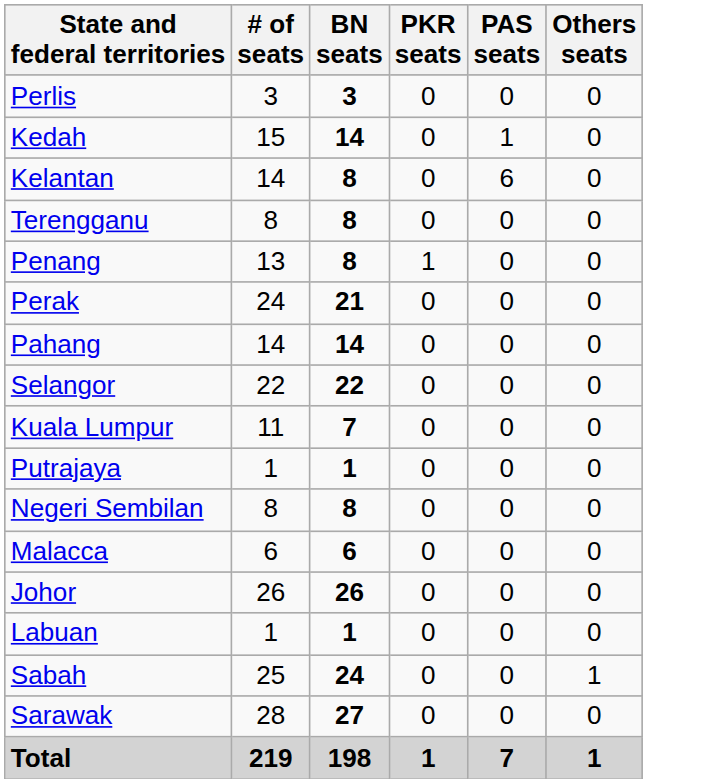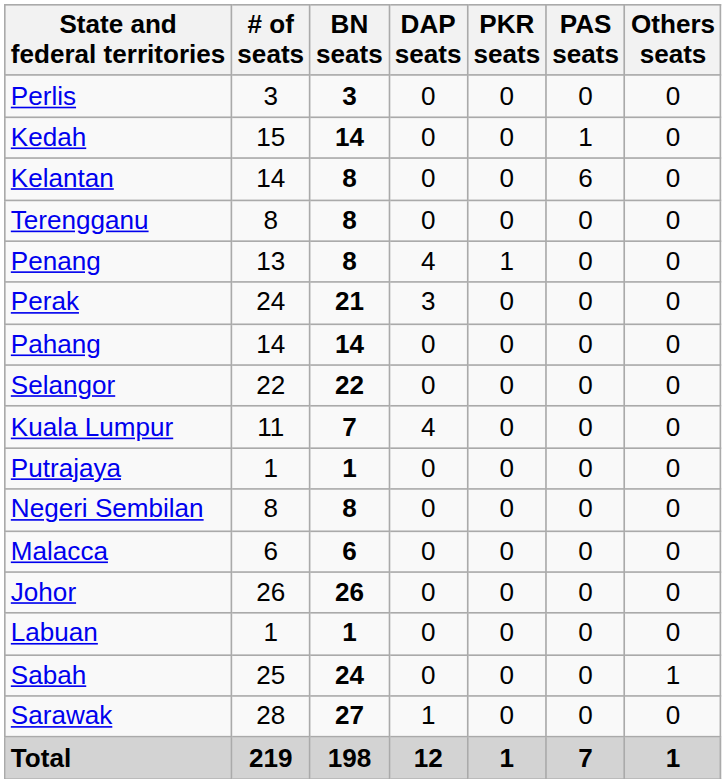+ column: (428, 39)
